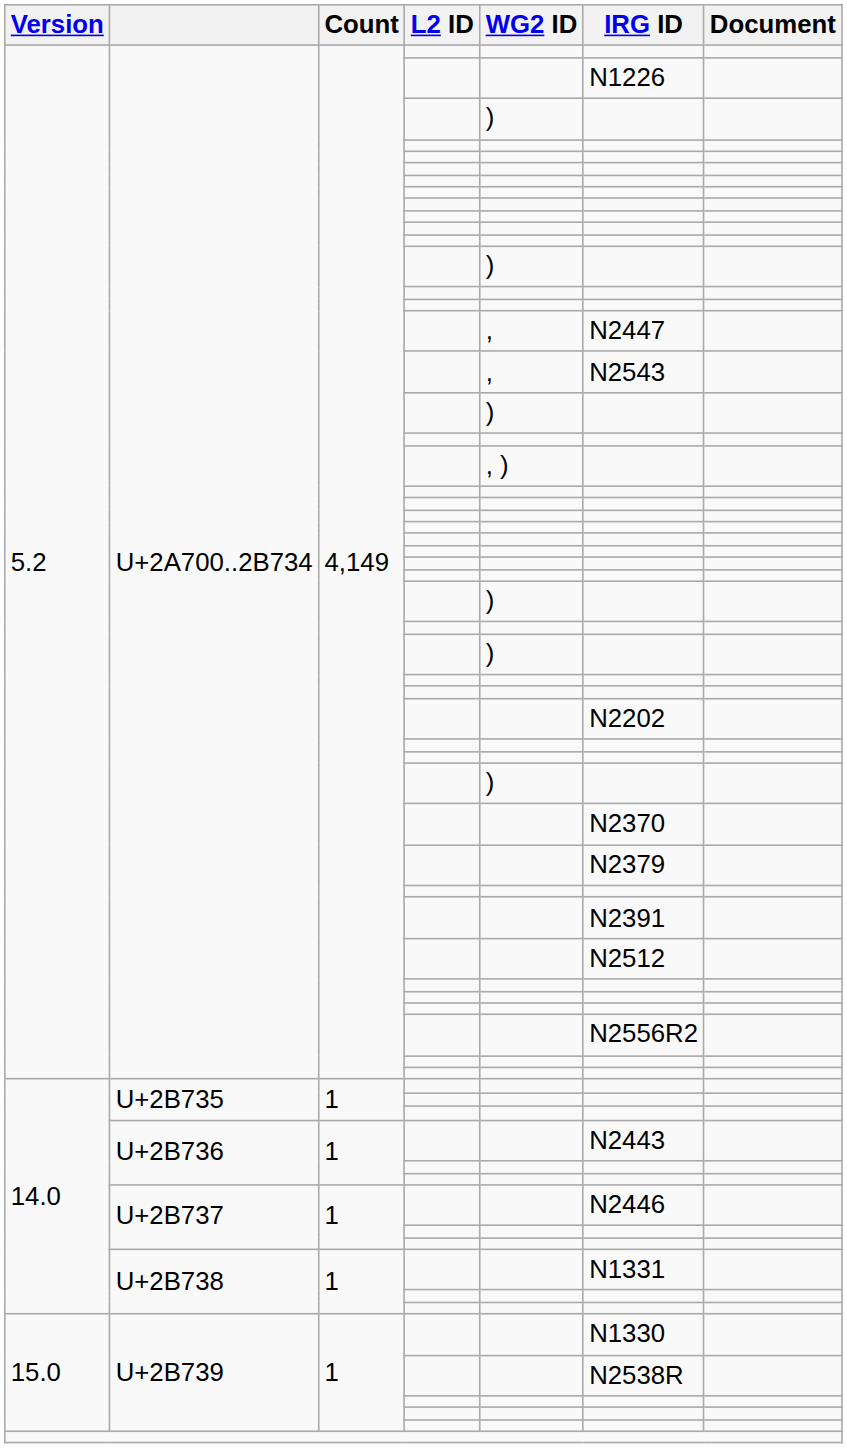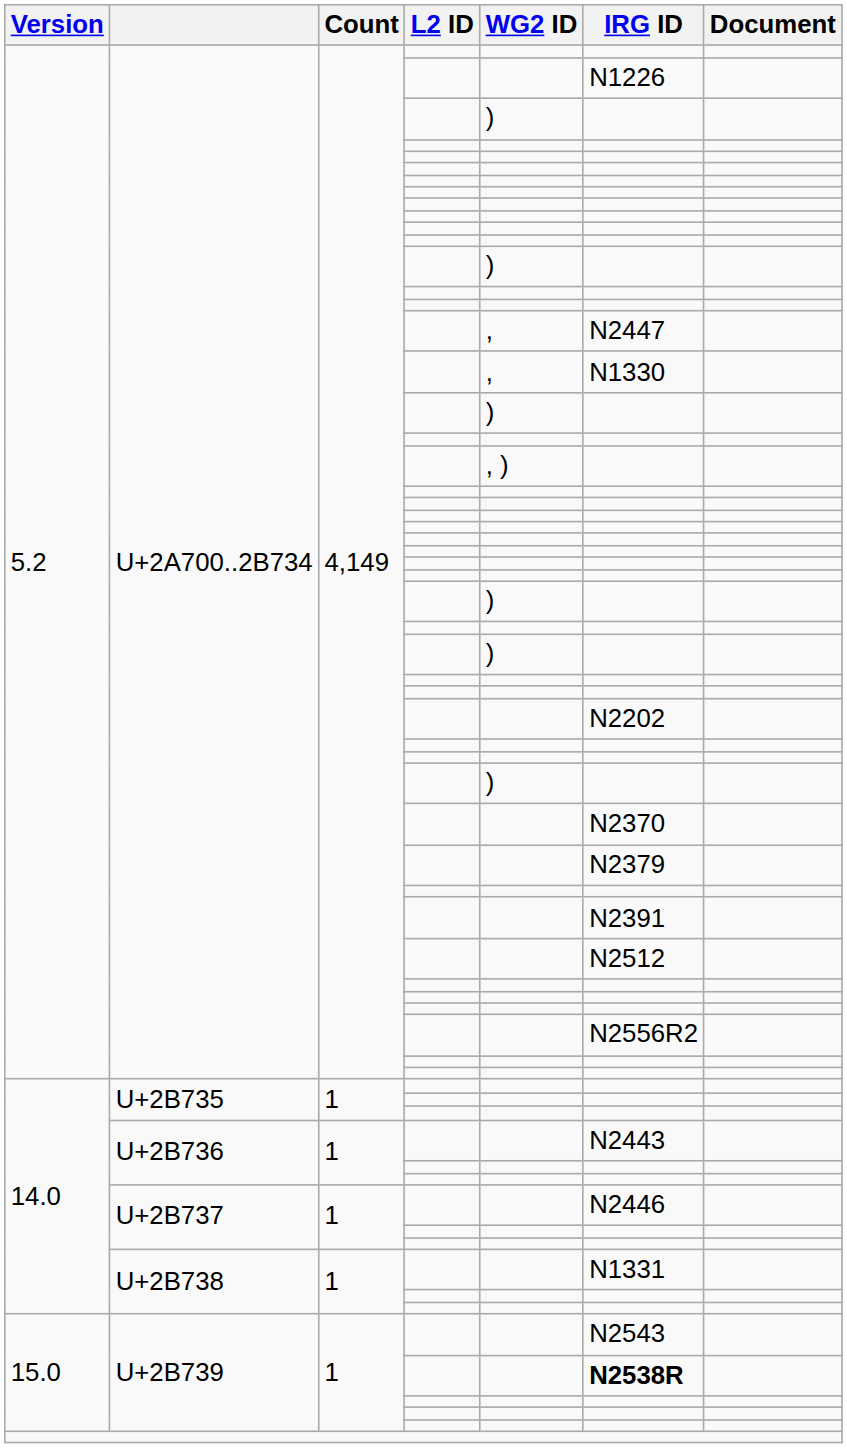(627, 371) N2543 -> (627, 371) N1330
(627, 1334) N1330 -> (627, 1334) N2543
(636, 1374) normal -> (636, 1374) bold
